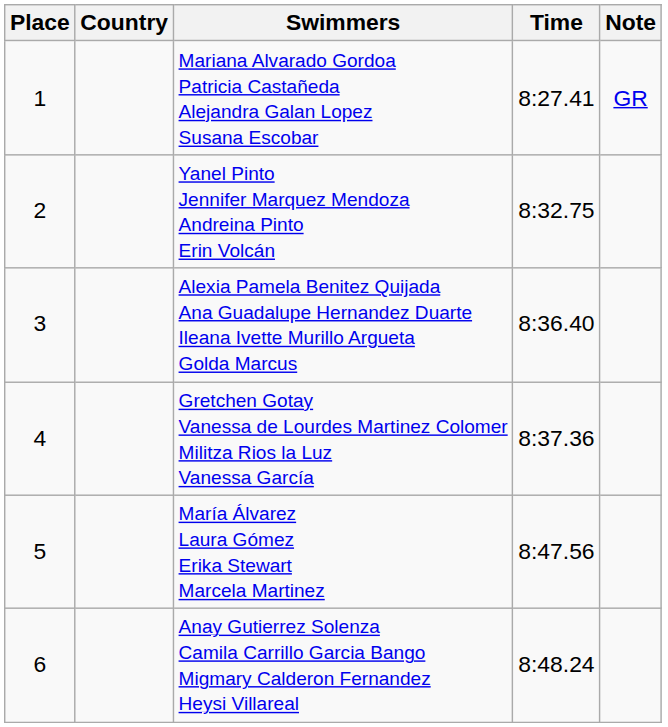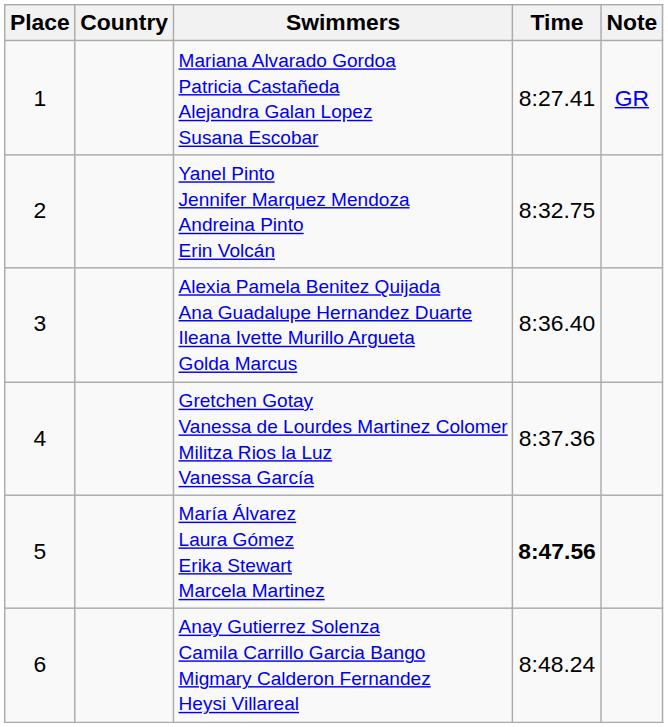(556, 551) normal -> (557, 551) bold
